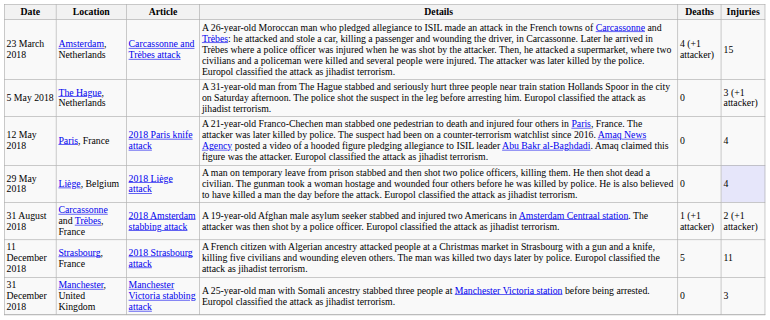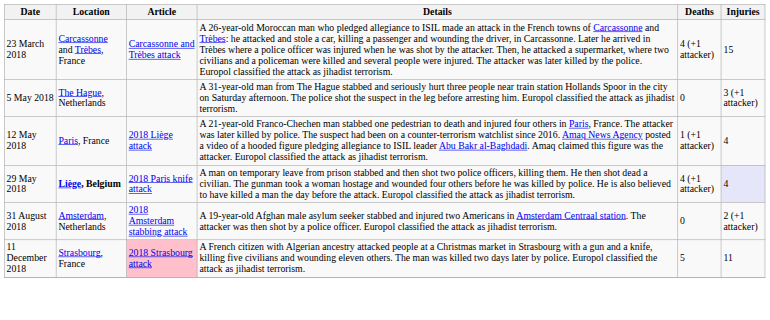(82, 49) Amsterdam, Netherlands -> (83, 49) Carcassonne and Trèbes, France
(161, 141) 2018 Paris knife attack -> (151, 141) 2018 Liège attack
(682, 141) 0 -> (697, 141) 1 (+1 attacker)
(89, 183) normal -> (90, 183) bold
(151, 183) 2018 Liège attack -> (161, 183) 2018 Paris knife attack
(682, 183) 0 -> (697, 183) 4 (+1 attacker)
(83, 221) Carcassonne and Trèbes, France -> (82, 221) Amsterdam, Netherlands
(697, 221) 1 (+1 attacker) -> (682, 221) 0
(161, 258) no background -> (161, 258) pink background
- row: (27, 296)
